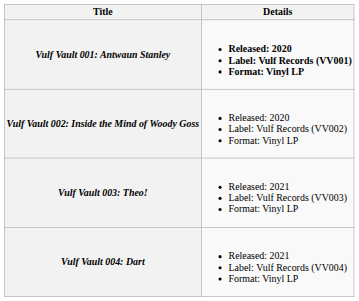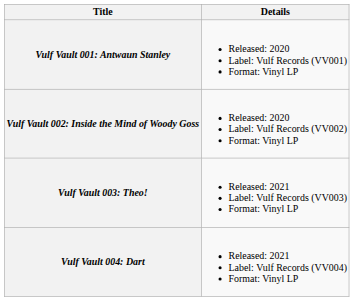(278, 60) bold -> (275, 60) normal
